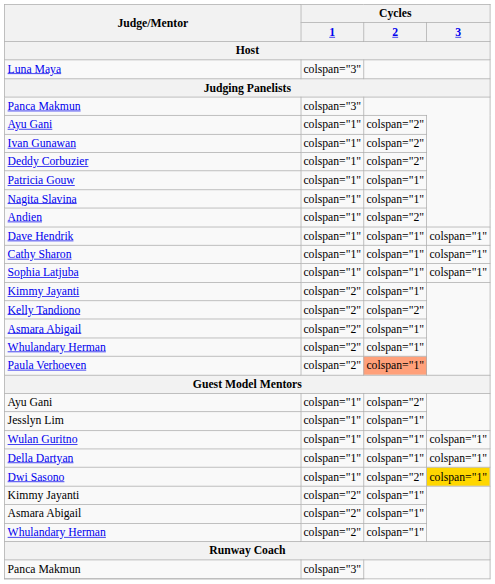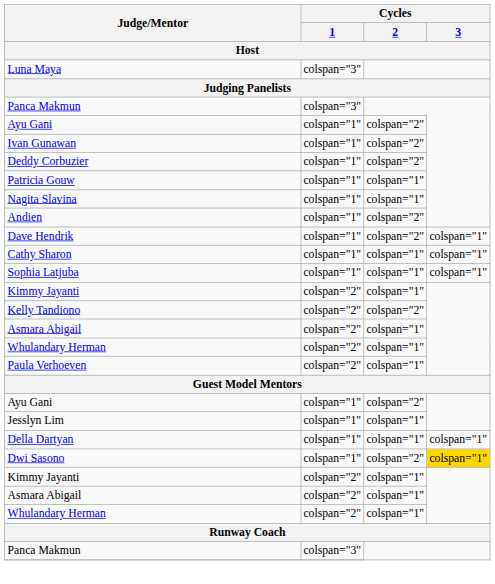(395, 236) colspan="1" -> (395, 236) colspan="2"
(395, 365) lightsalmon background -> (395, 365) no background
- row: (43, 439)
